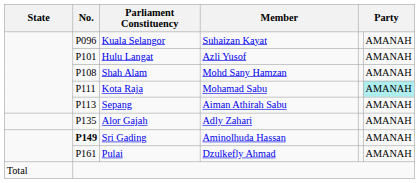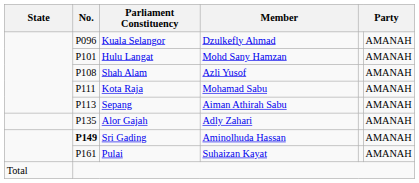(235, 40) Suhaizan Kayat -> (239, 40) Dzulkefly Ahmad
(224, 56) Azli Yusof -> (245, 56) Mohd Sany Hamzan
(245, 72) Mohd Sany Hamzan -> (224, 72) Azli Yusof
(389, 89) paleturquoise background -> (389, 89) no background
(239, 154) Dzulkefly Ahmad -> (235, 154) Suhaizan Kayat
